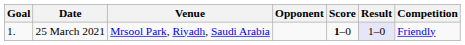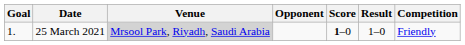(190, 31) no background -> (190, 31) lightgrey background
(377, 31) lavender background -> (377, 31) no background
